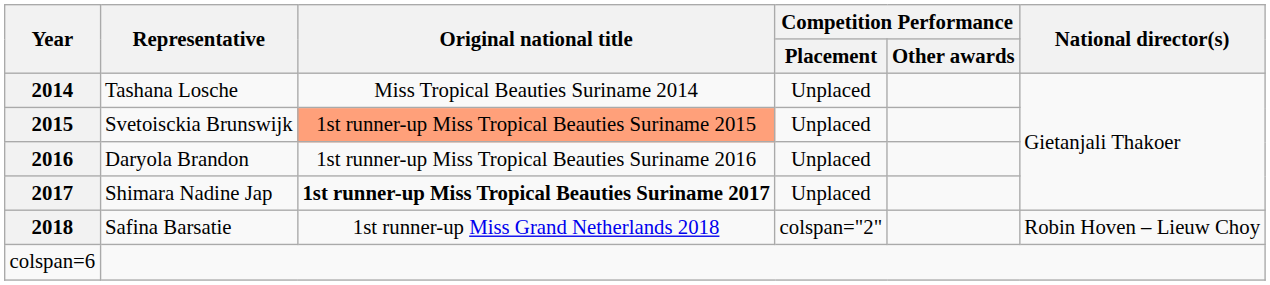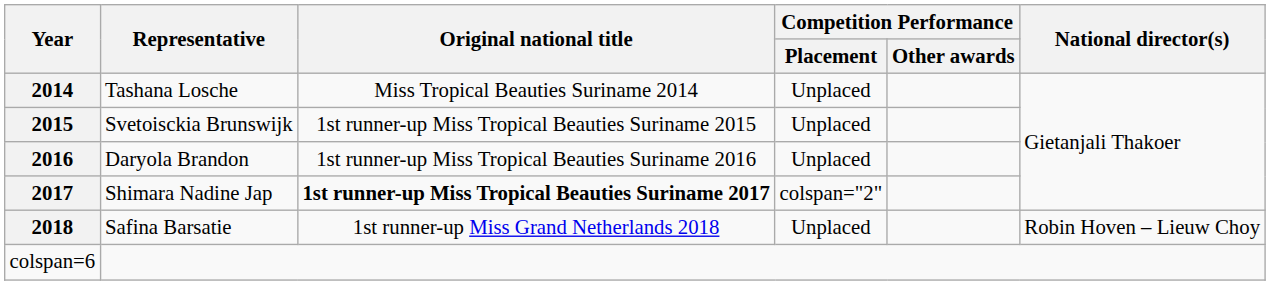(536, 124) lightsalmon background -> (536, 124) no background
(831, 193) Unplaced -> (831, 193) colspan="2"
(831, 227) colspan="2" -> (831, 227) Unplaced
